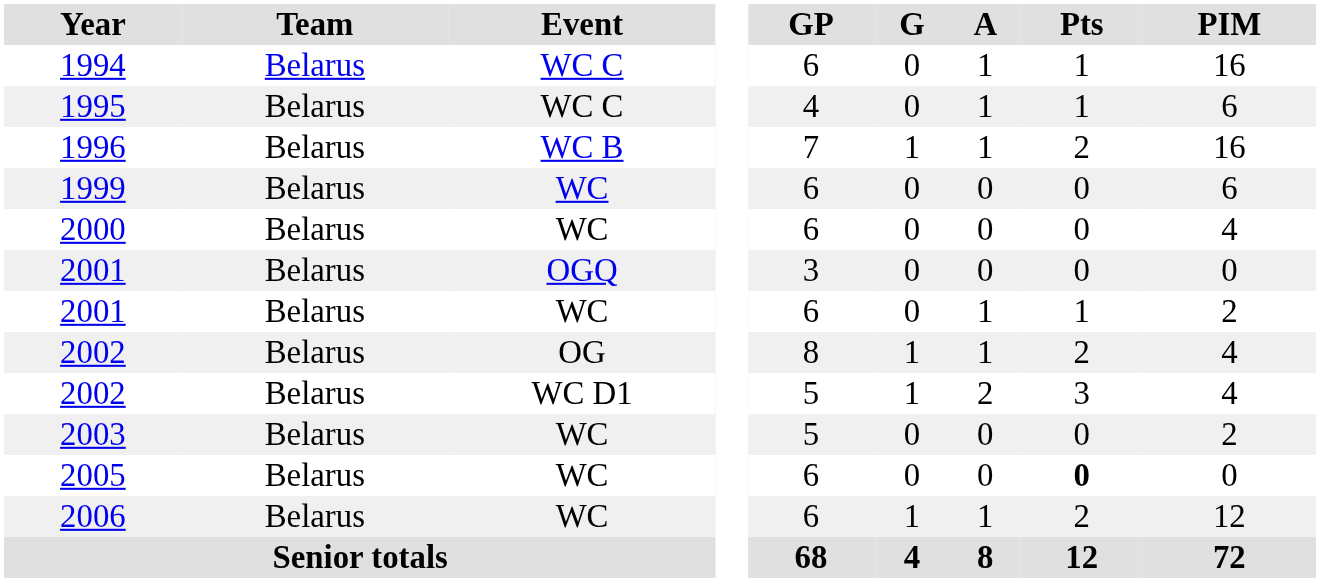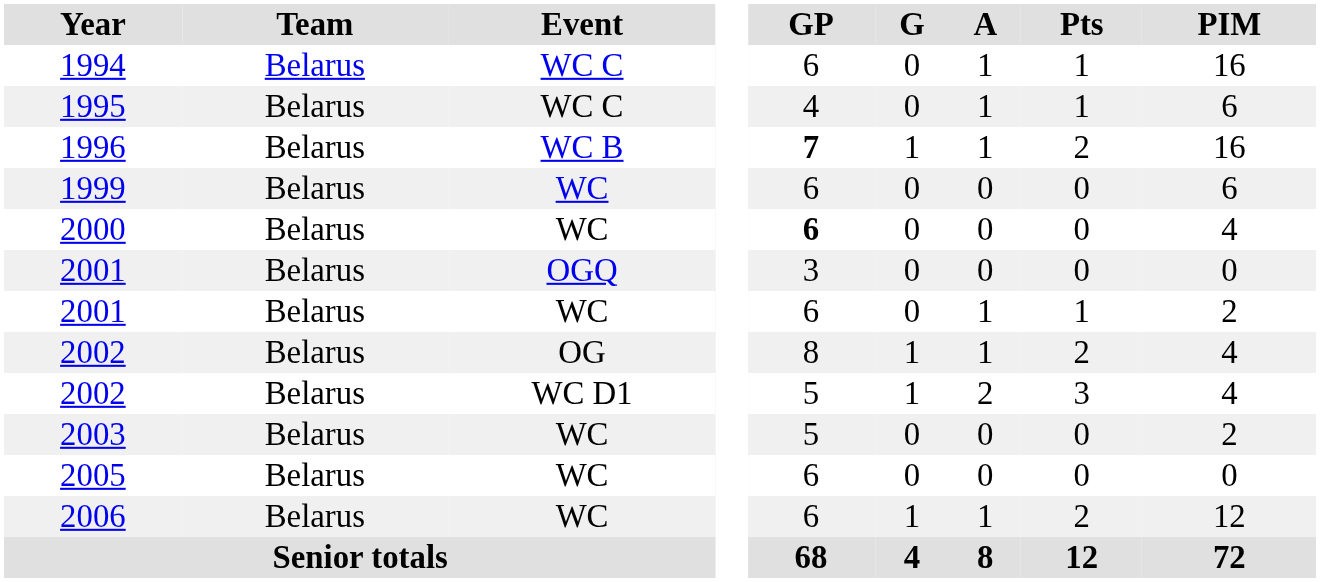(811, 146) normal -> (811, 146) bold
(811, 228) normal -> (811, 228) bold
(1082, 474) bold -> (1082, 474) normal
